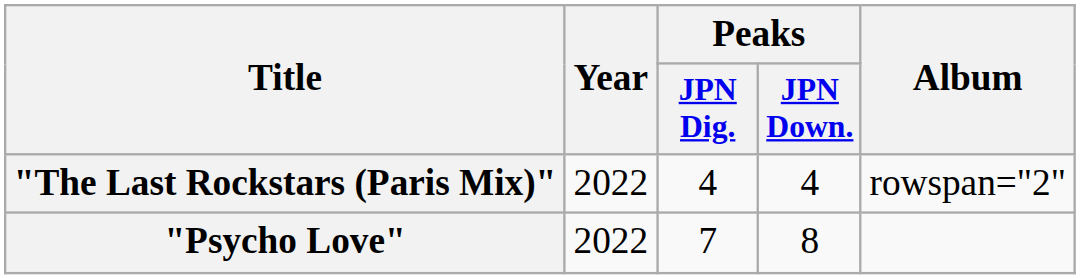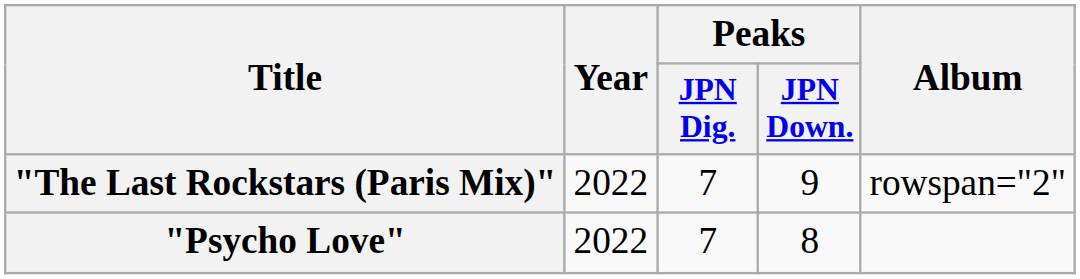(708, 182) 4 -> (708, 182) 7
(810, 182) 4 -> (810, 182) 9
